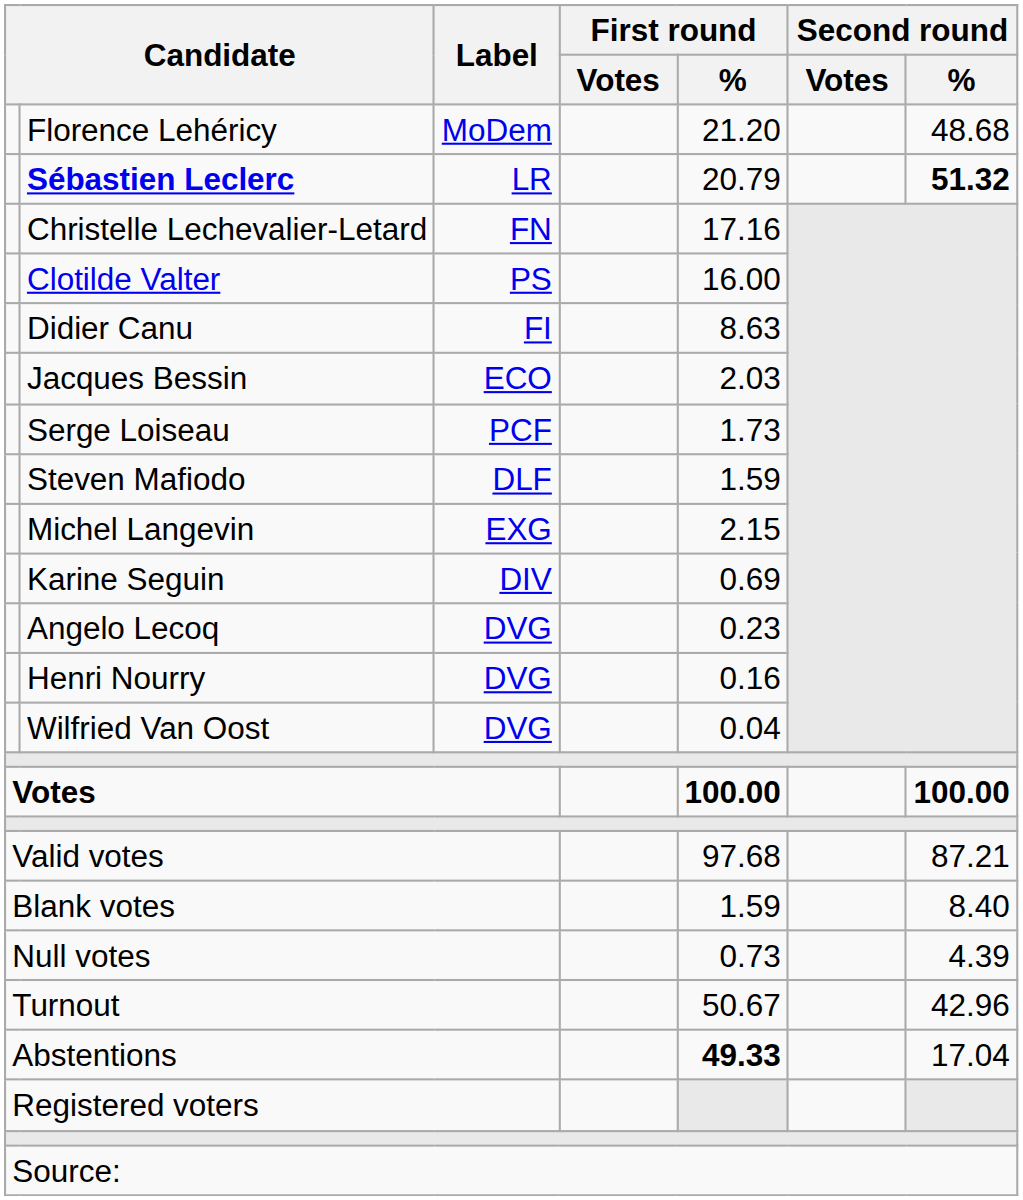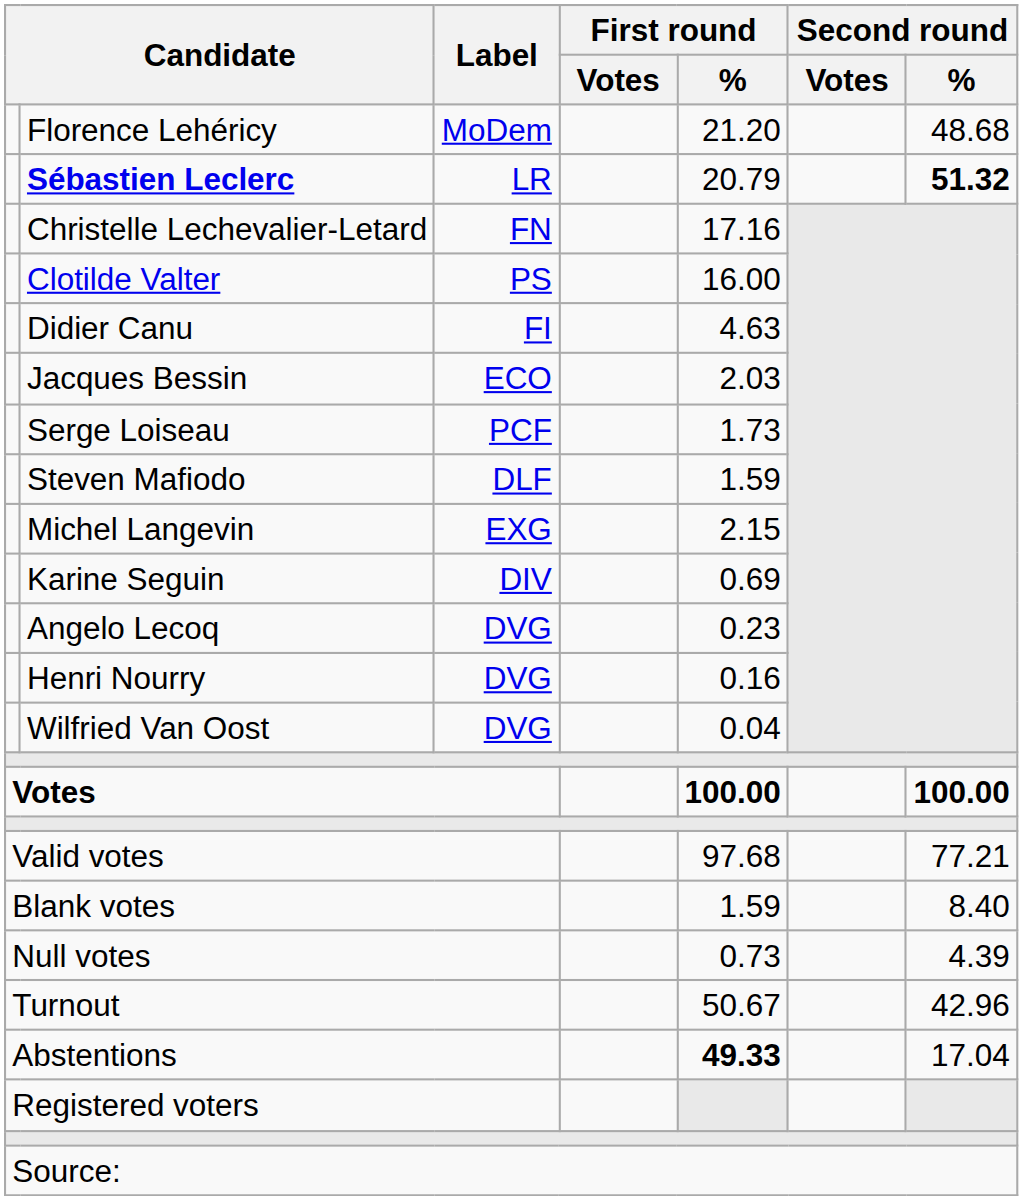(750, 329) 8.63 -> (750, 329) 4.63
(970, 856) 87.21 -> (970, 856) 77.21
